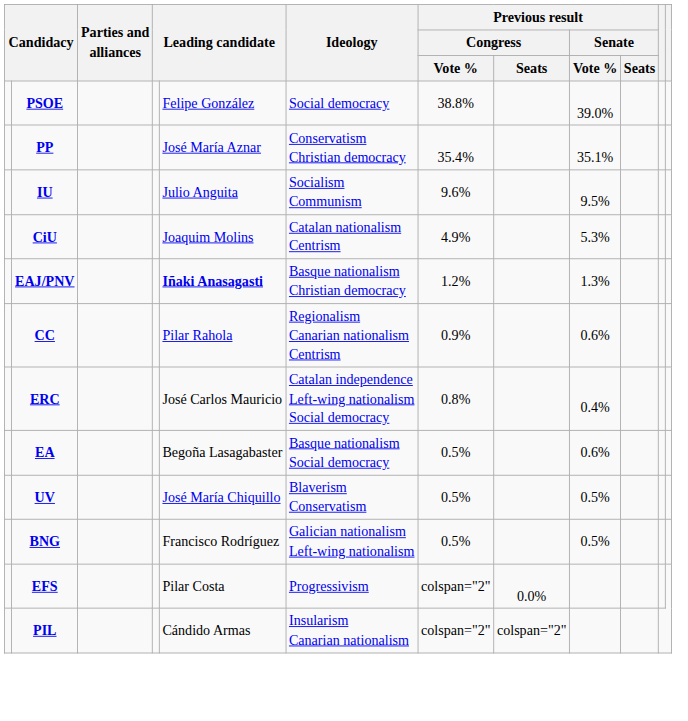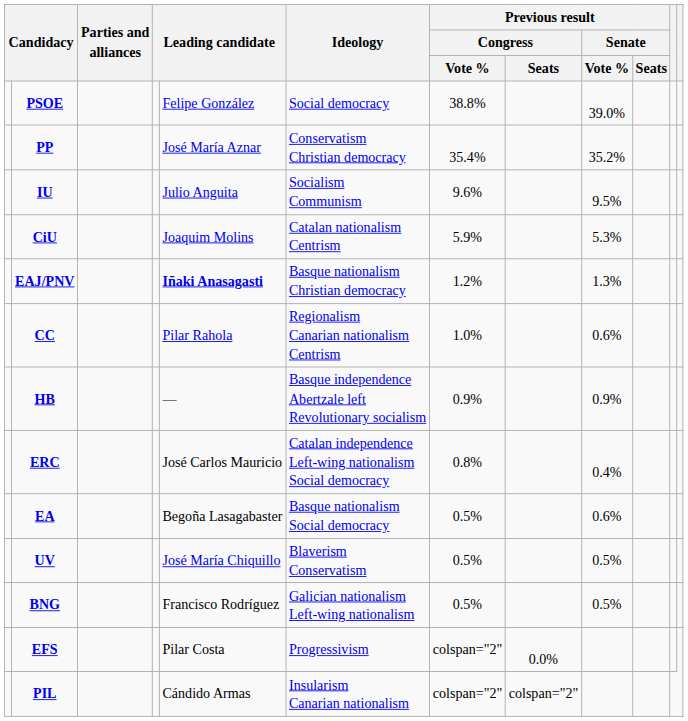(595, 157) 35.1% -> (607, 157) 35.2%
(456, 236) 4.9% -> (467, 236) 5.9%
(456, 335) 0.9% -> (467, 335) 1.0%
+ row: (45, 398)
